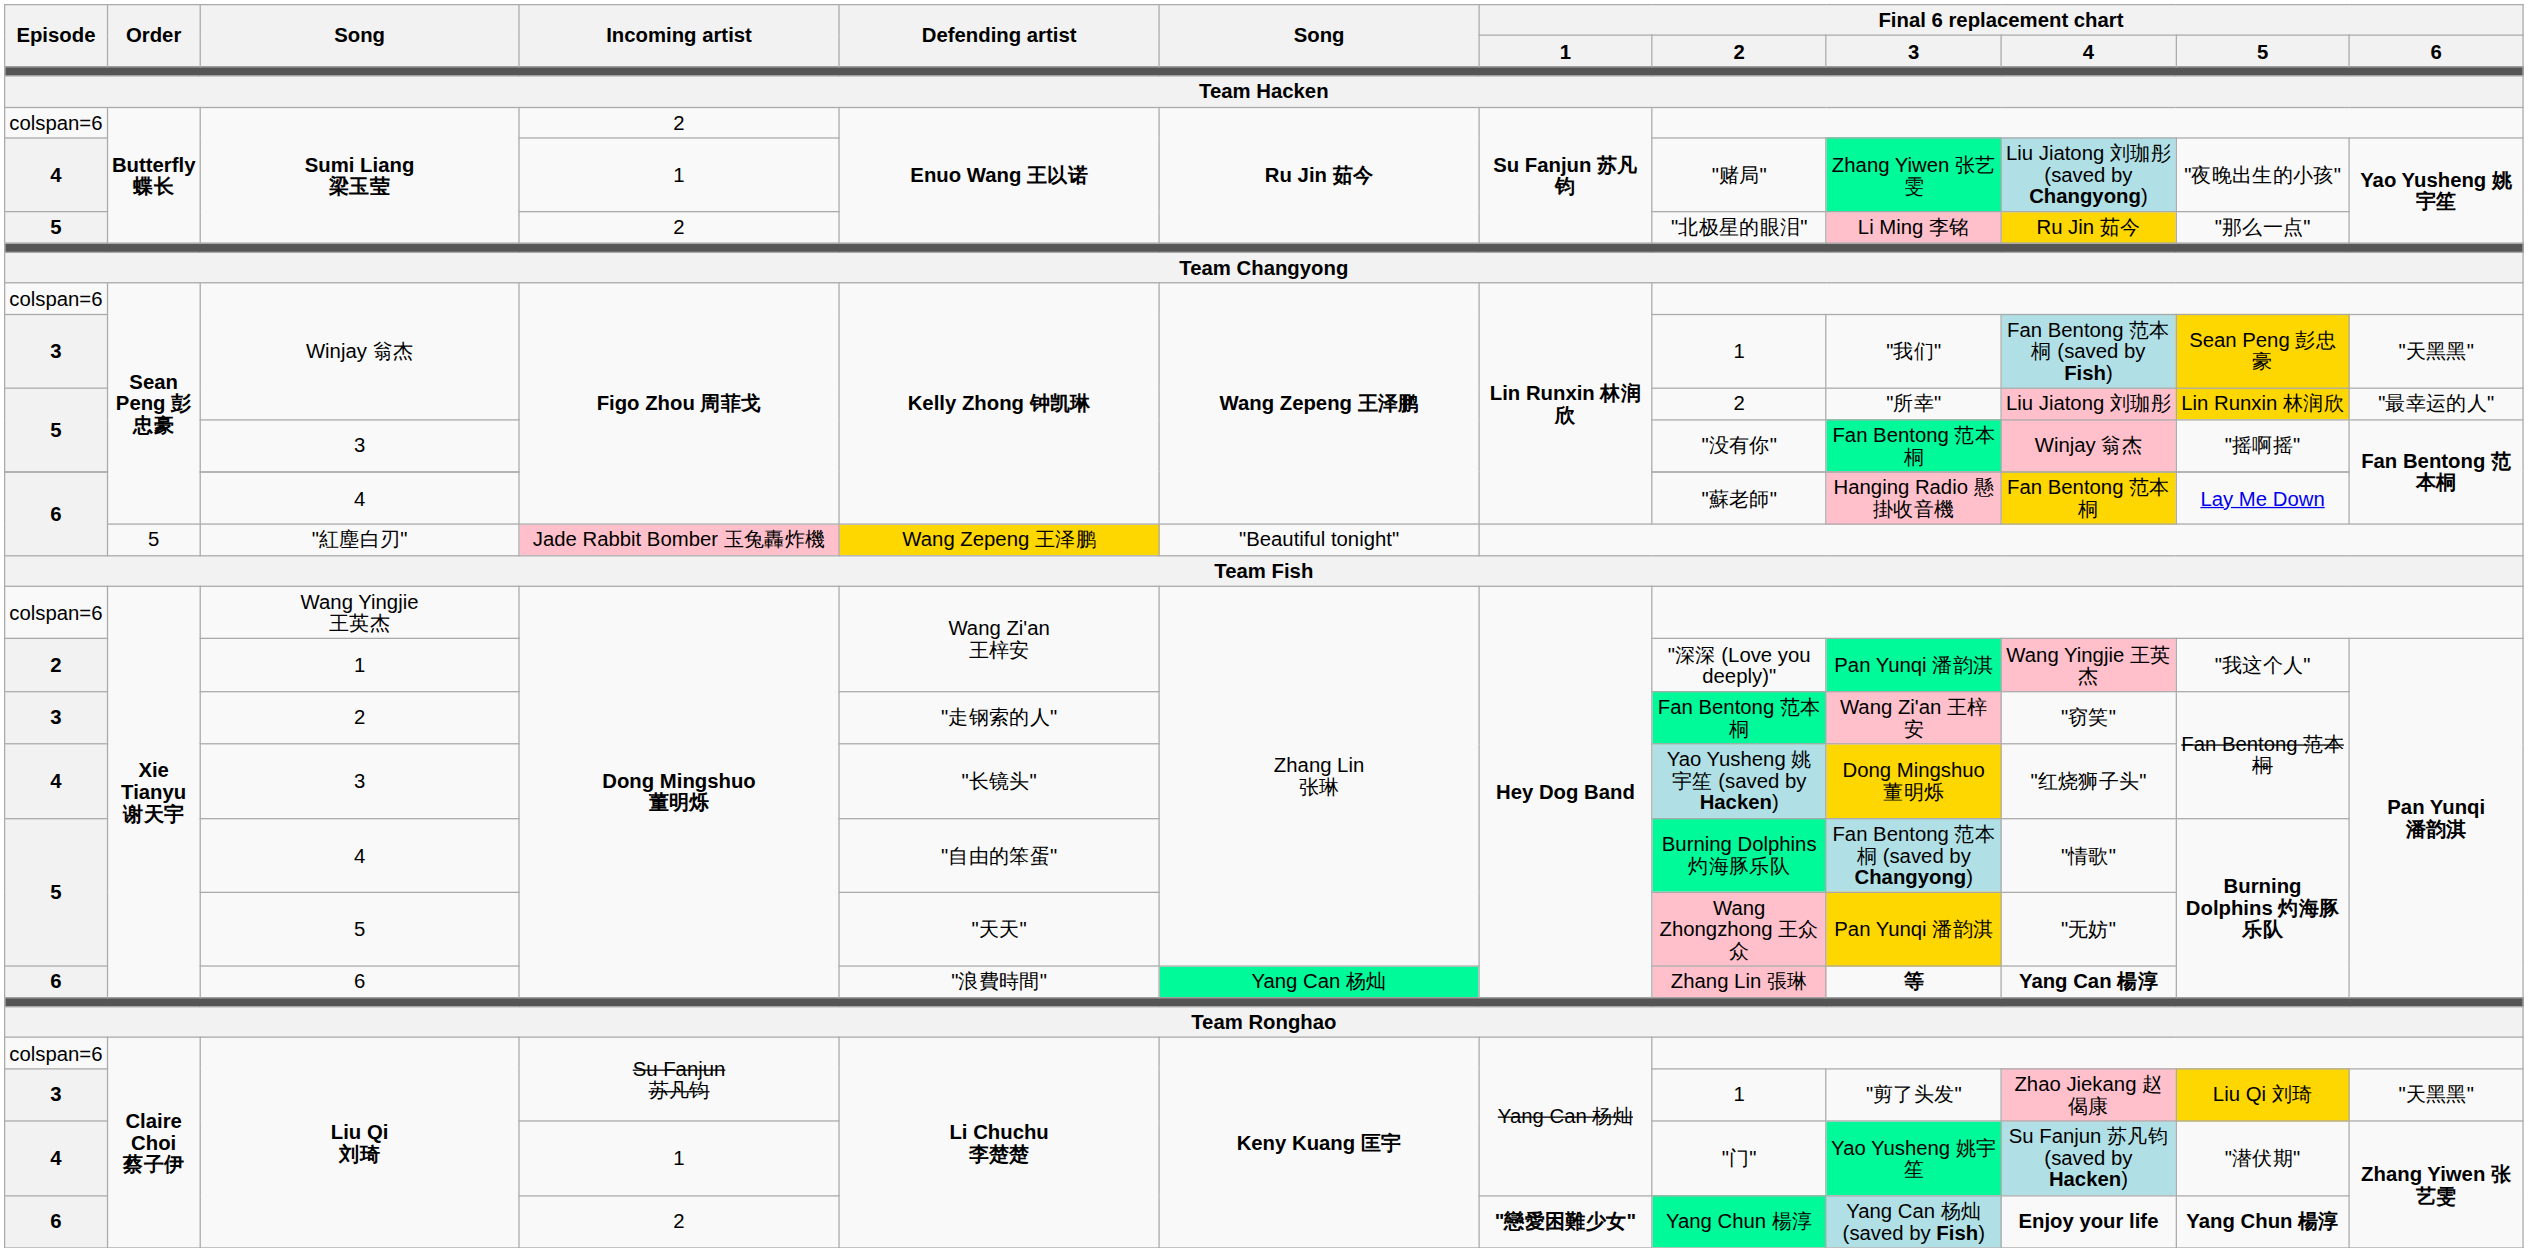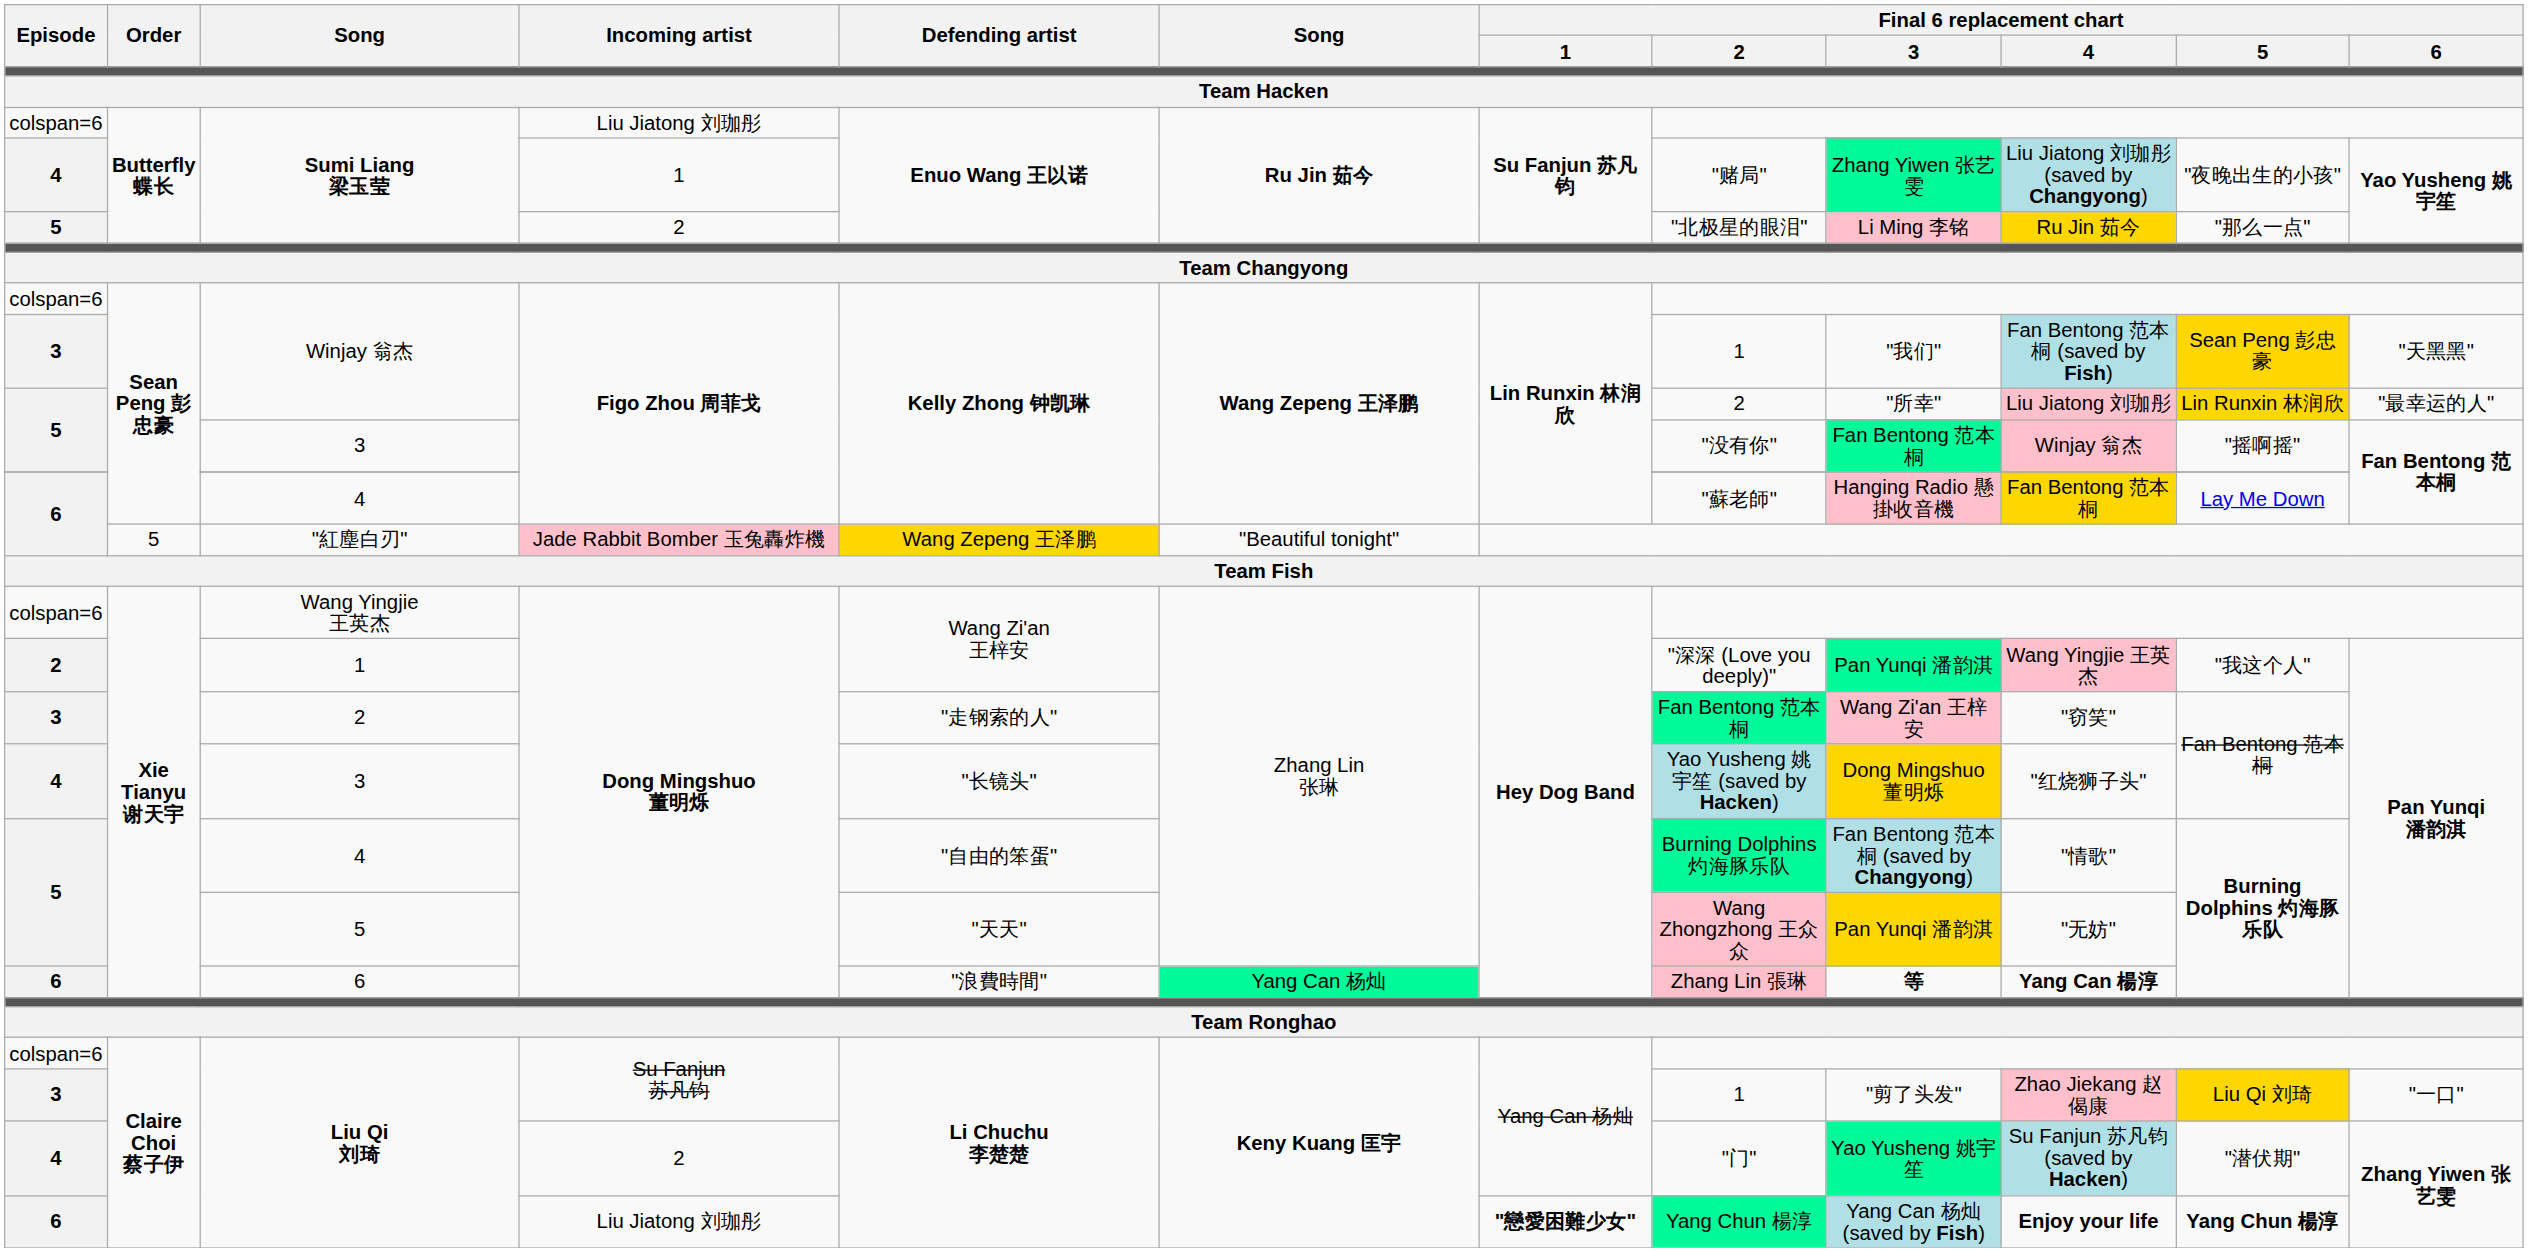(679, 122) 2 -> (679, 122) Liu Jiatong 刘珈彤
(2436, 1095) "天黑黑" -> (2436, 1095) "一口"
(679, 1158) 1 -> (679, 1158) 2
(679, 1222) 2 -> (679, 1222) Liu Jiatong 刘珈彤
